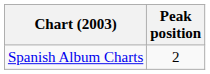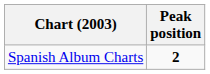(176, 57) normal -> (176, 57) bold
